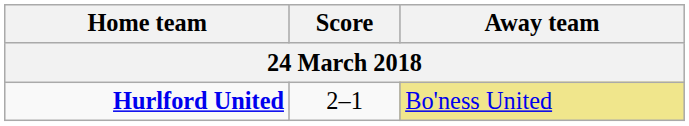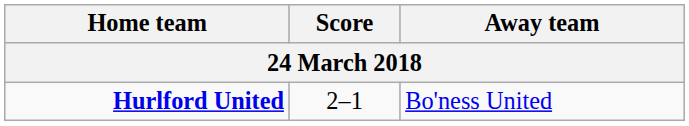(479, 100) khaki background -> (479, 100) no background
